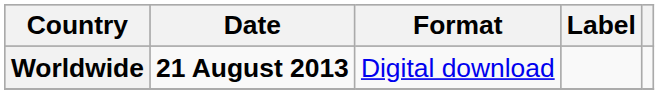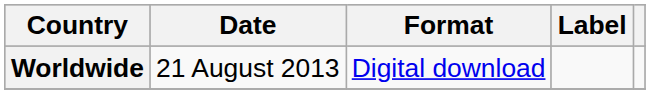(252, 67) bold -> (248, 67) normal
